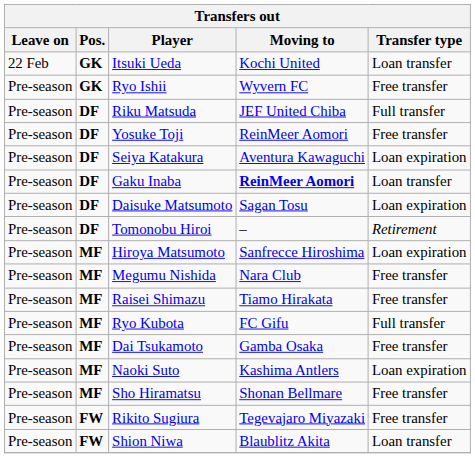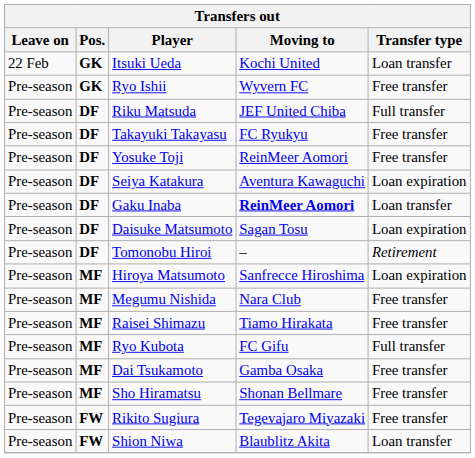+ row: (169, 134)
- row: (146, 370)
